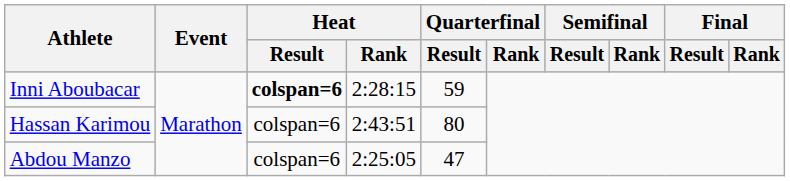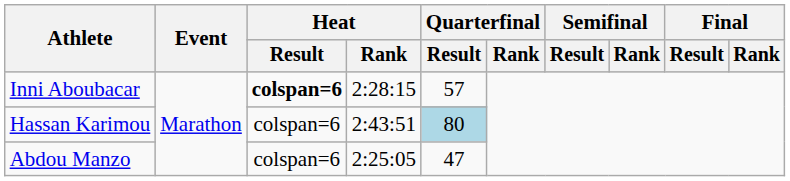(454, 89) 59 -> (454, 89) 57
(454, 124) no background -> (454, 124) lightblue background
